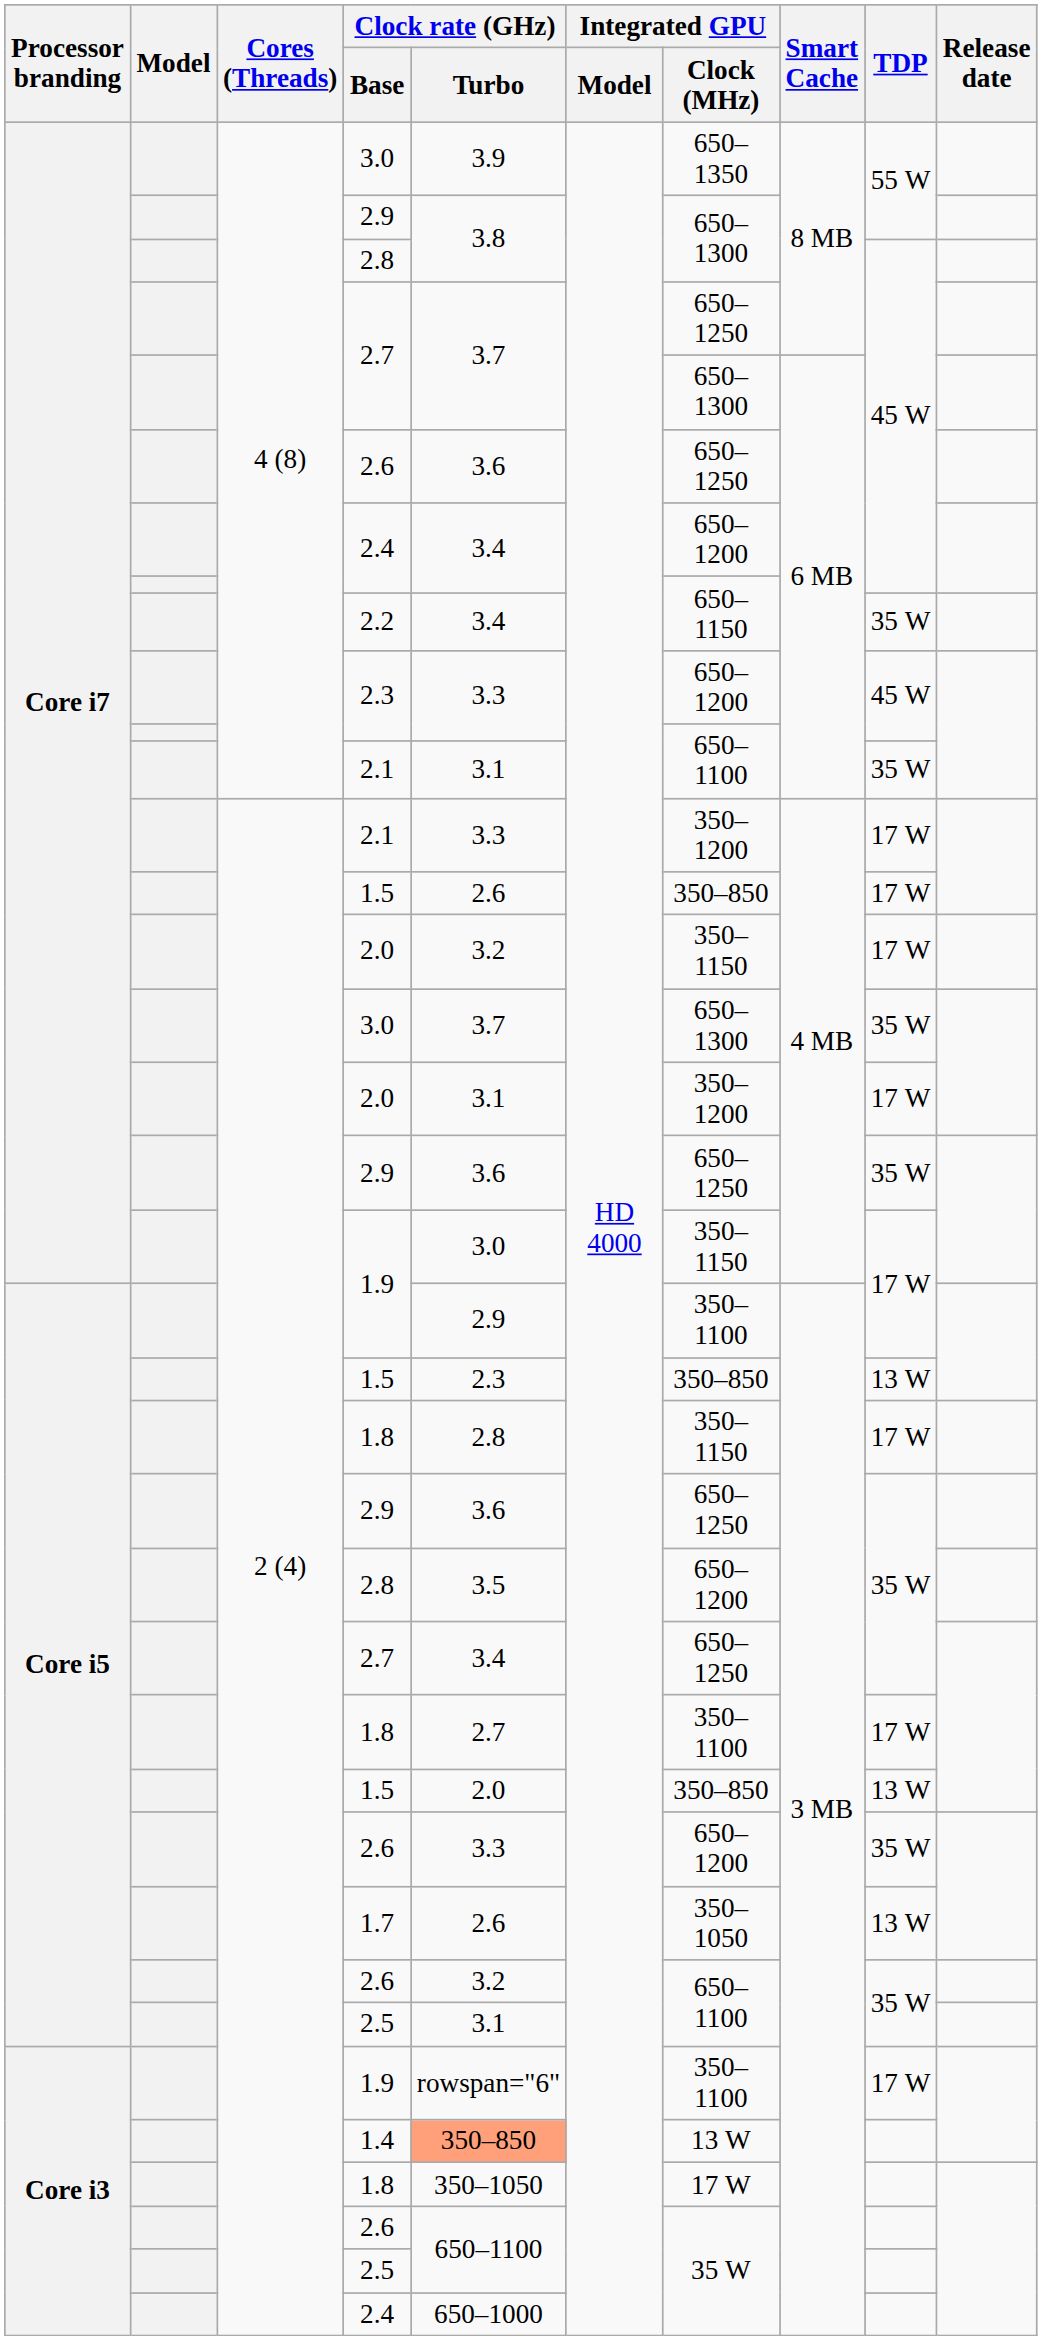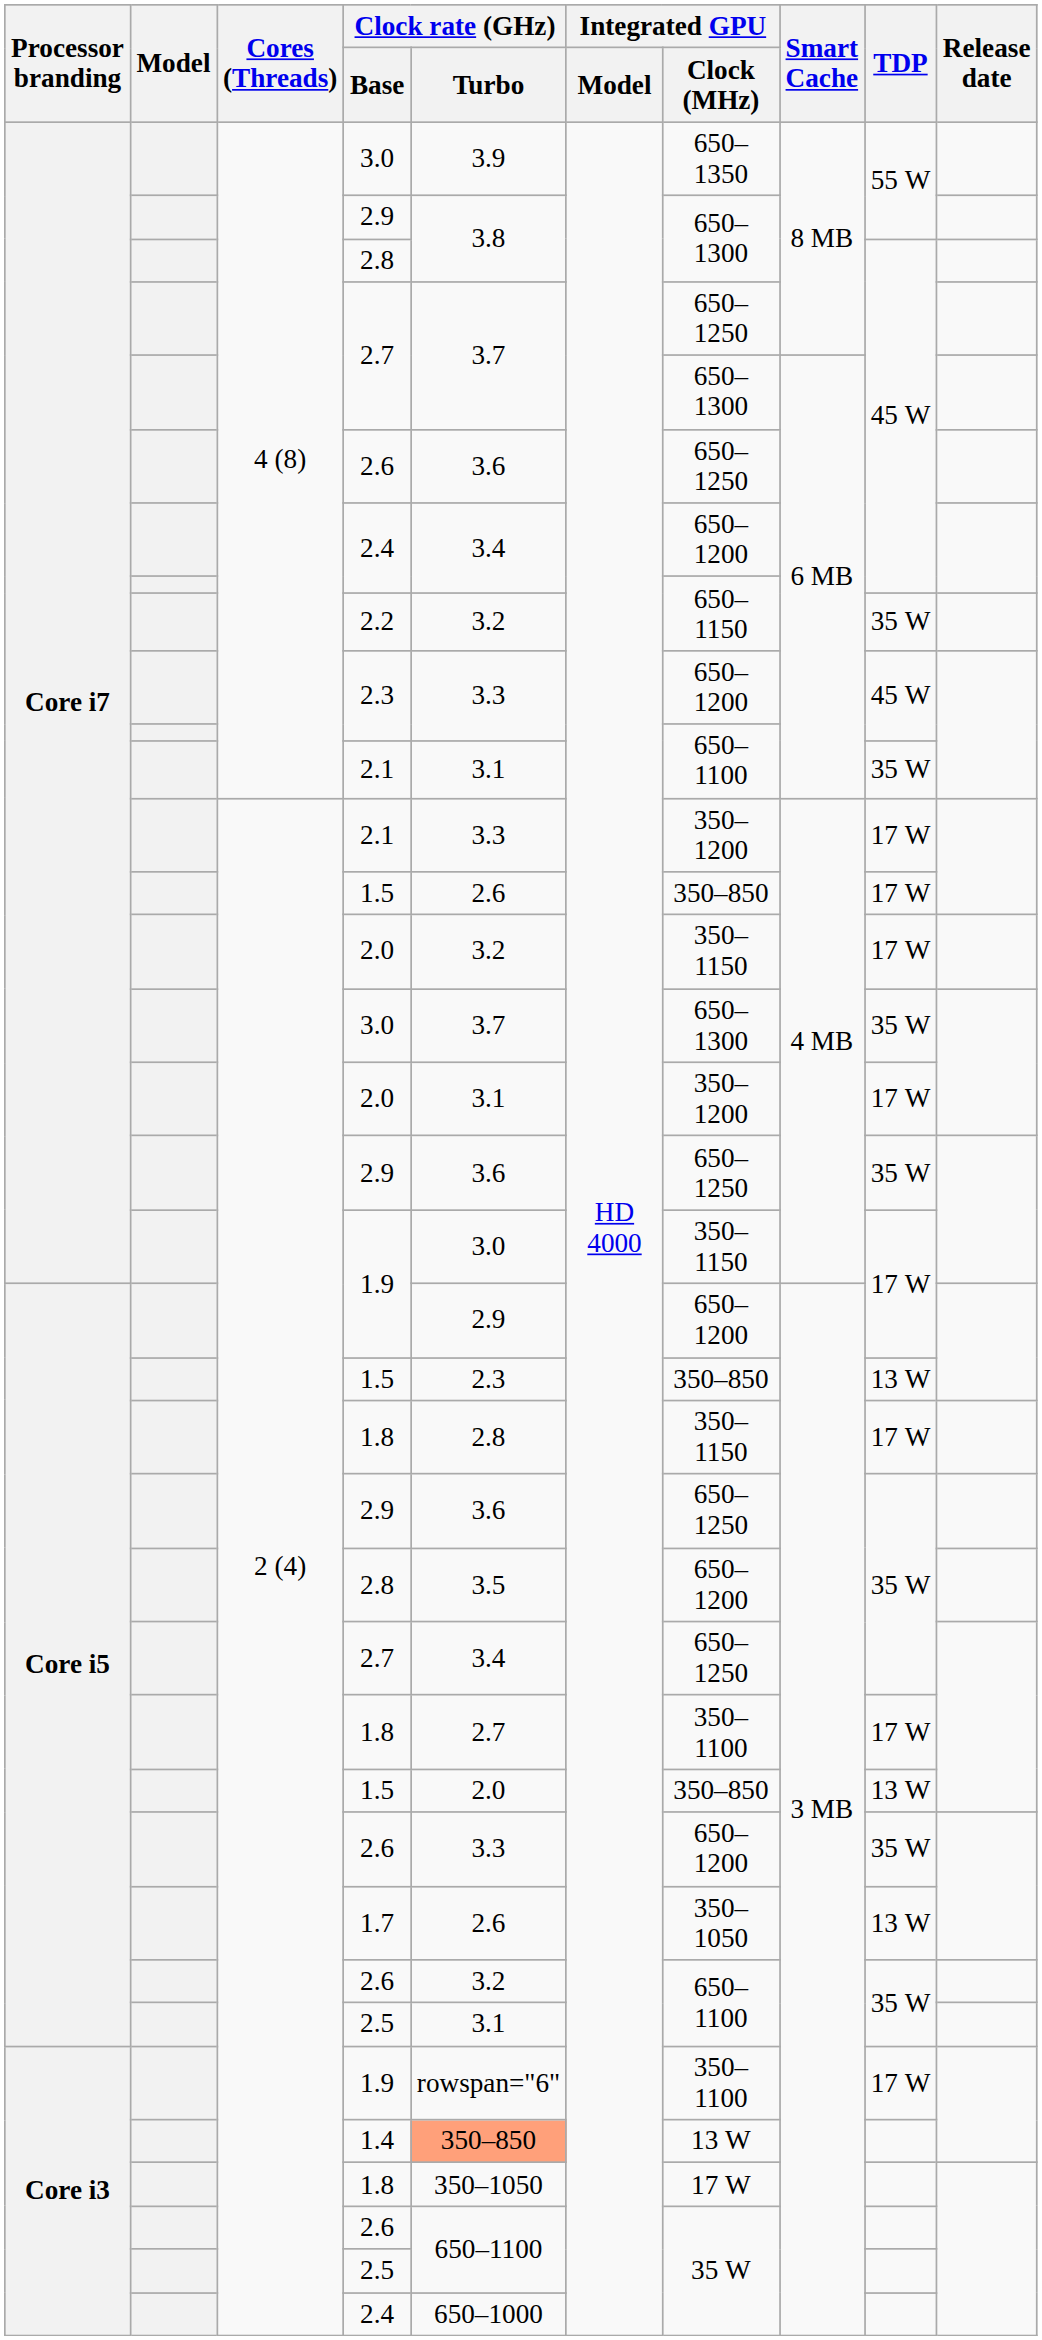(488, 621) 3.4 -> (488, 621) 3.2
(721, 1319) 350–1100 -> (721, 1319) 650–1200
